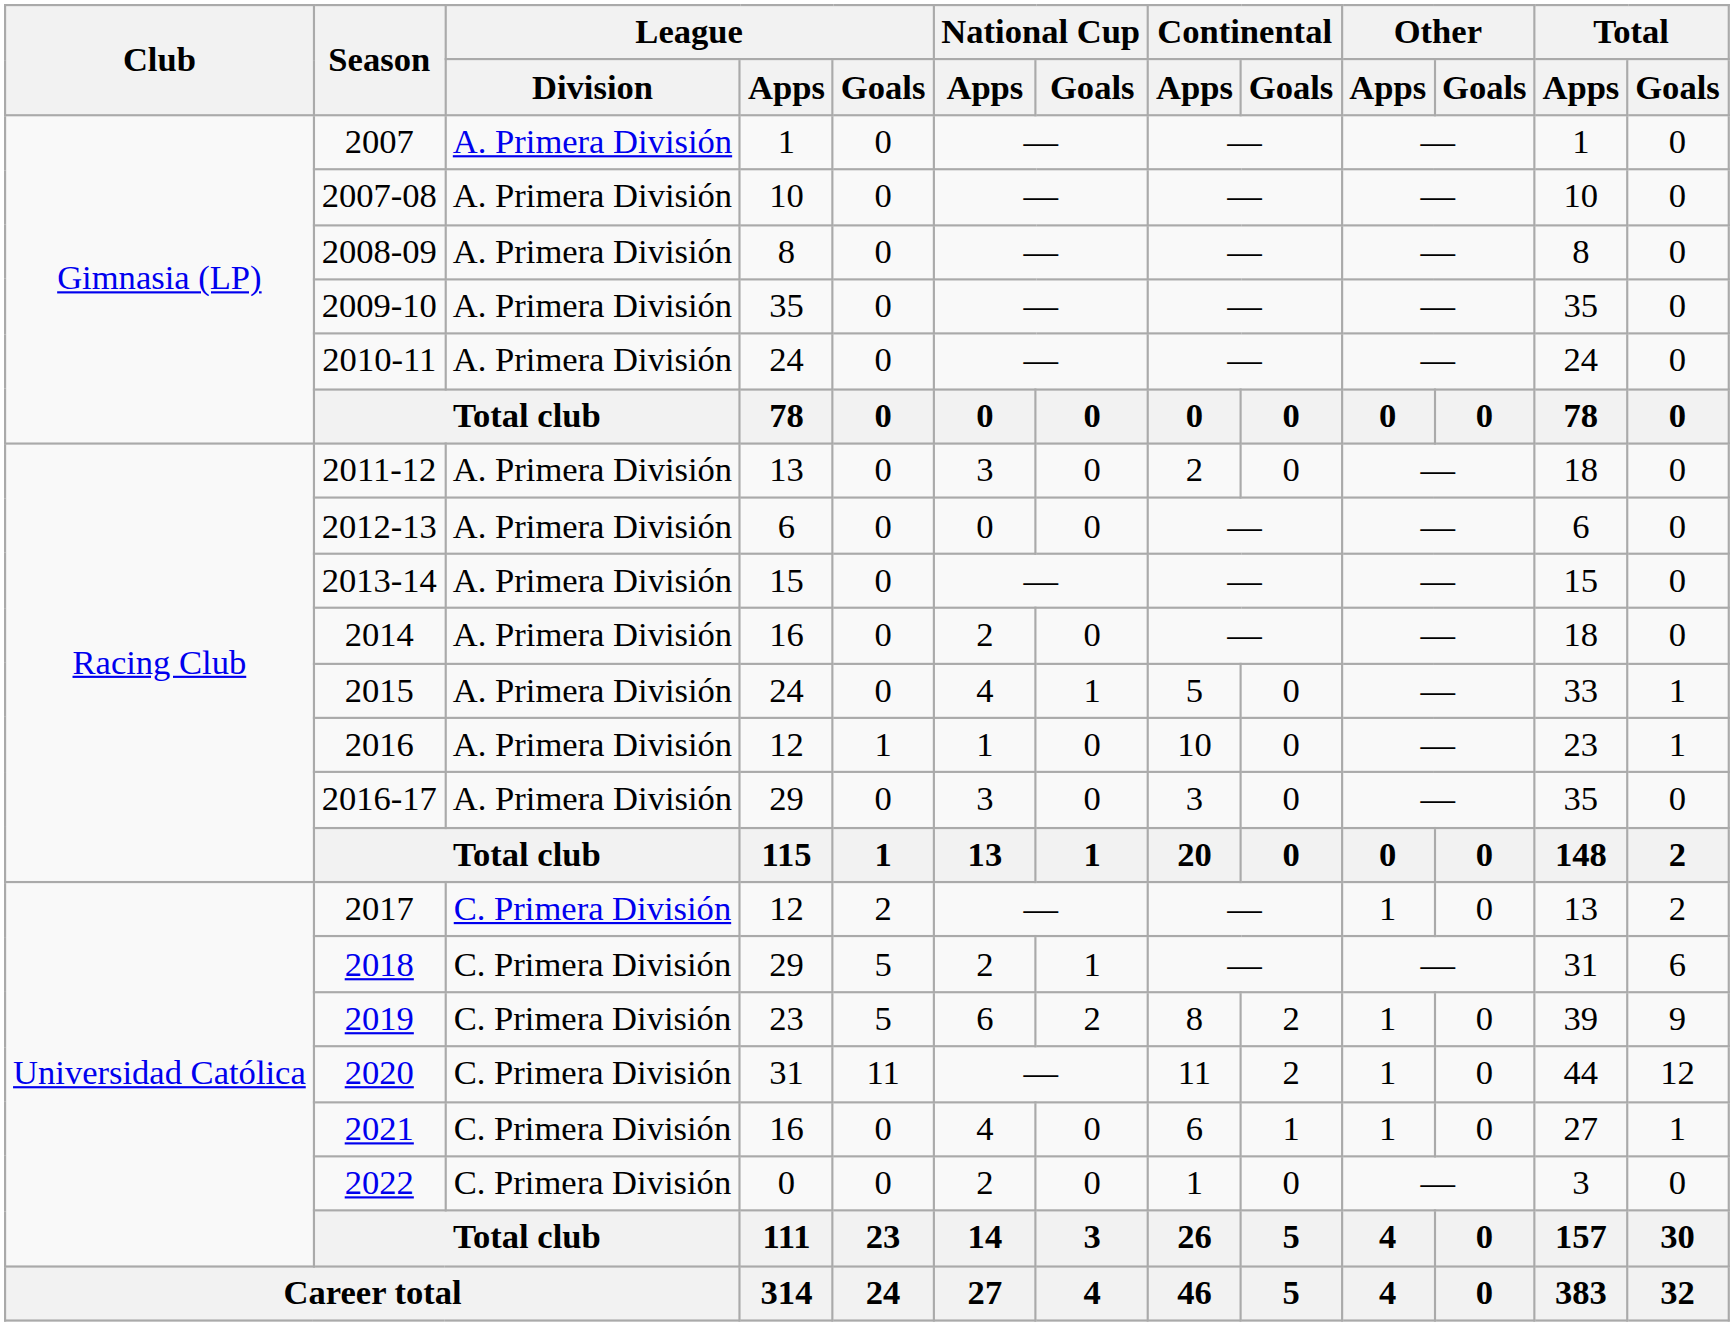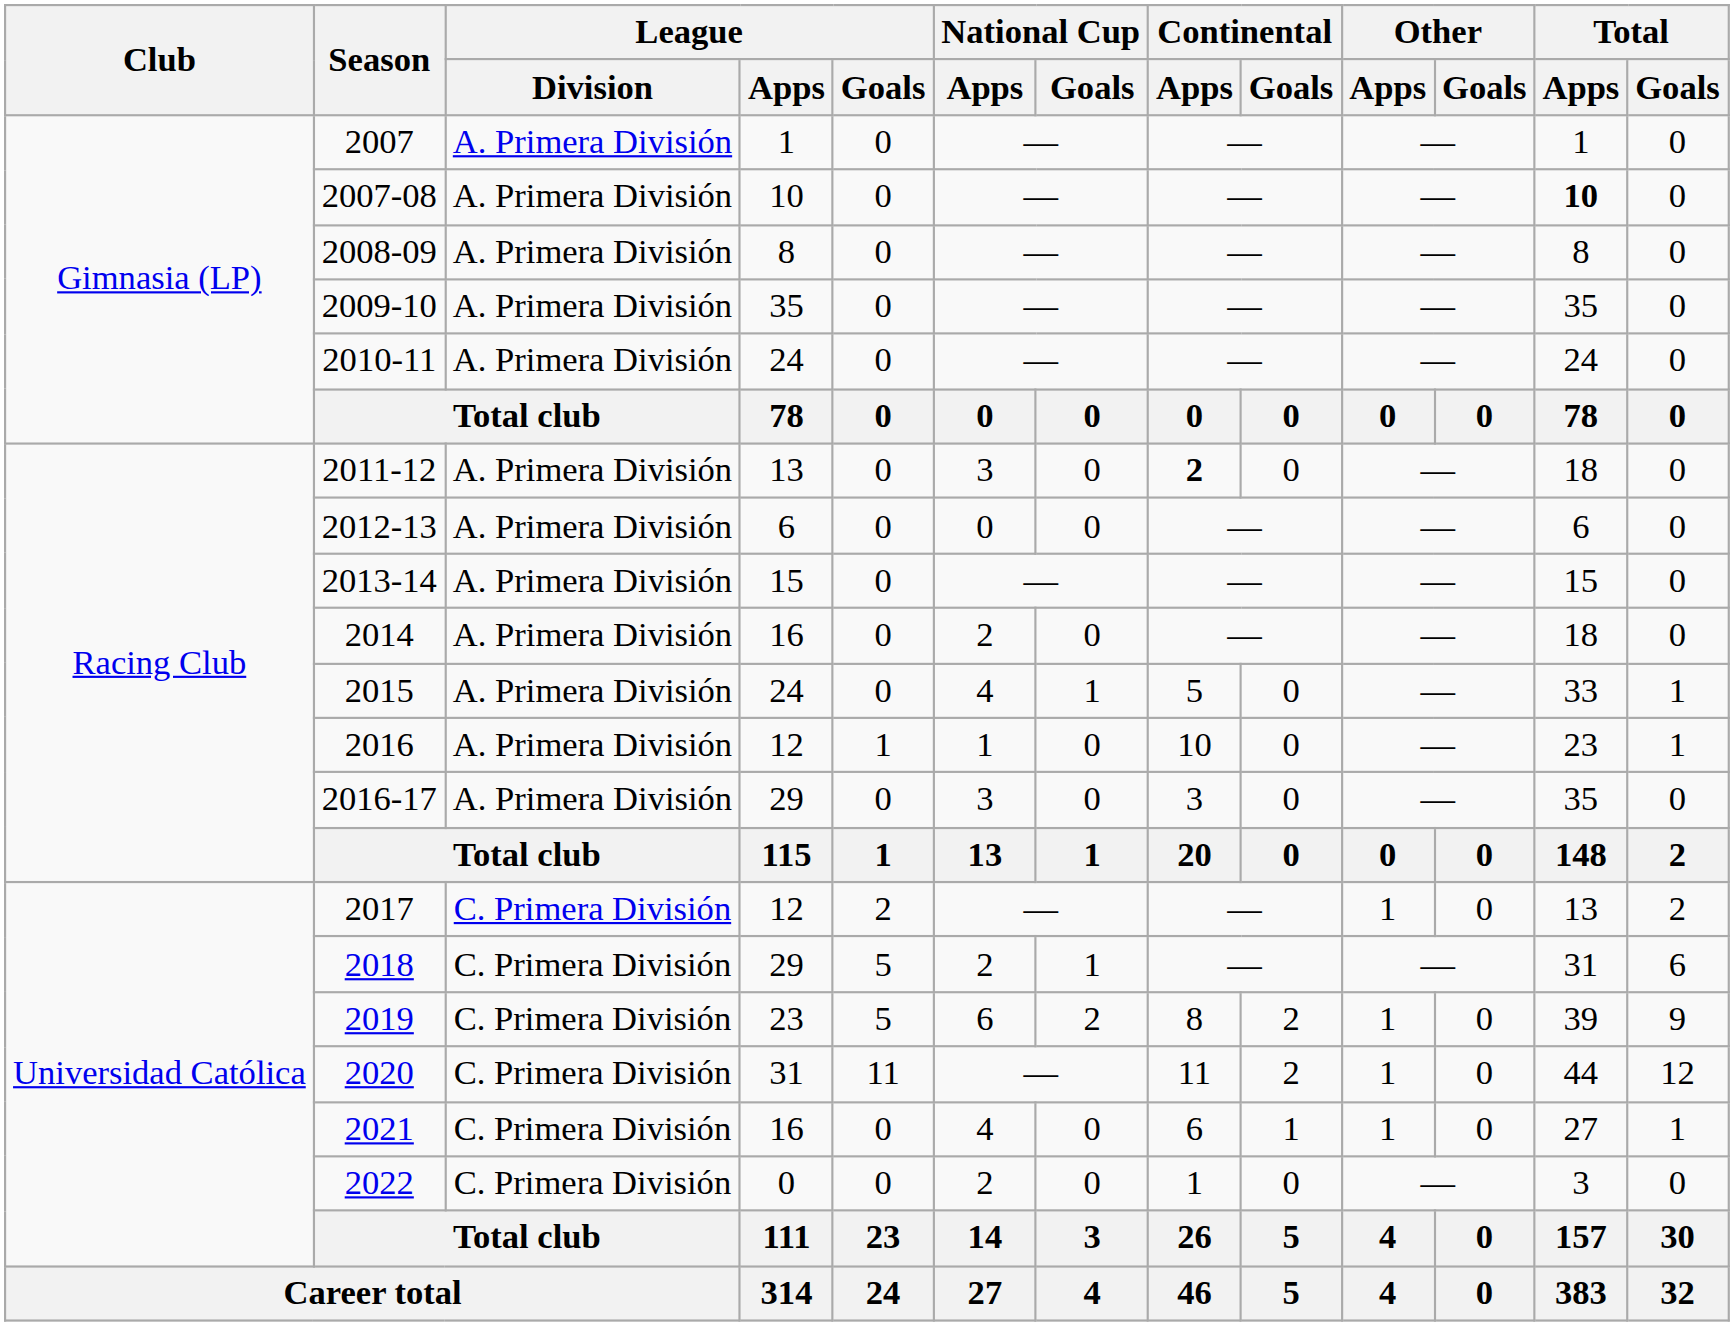(1581, 196) normal -> (1581, 196) bold
(1194, 470) normal -> (1194, 470) bold
